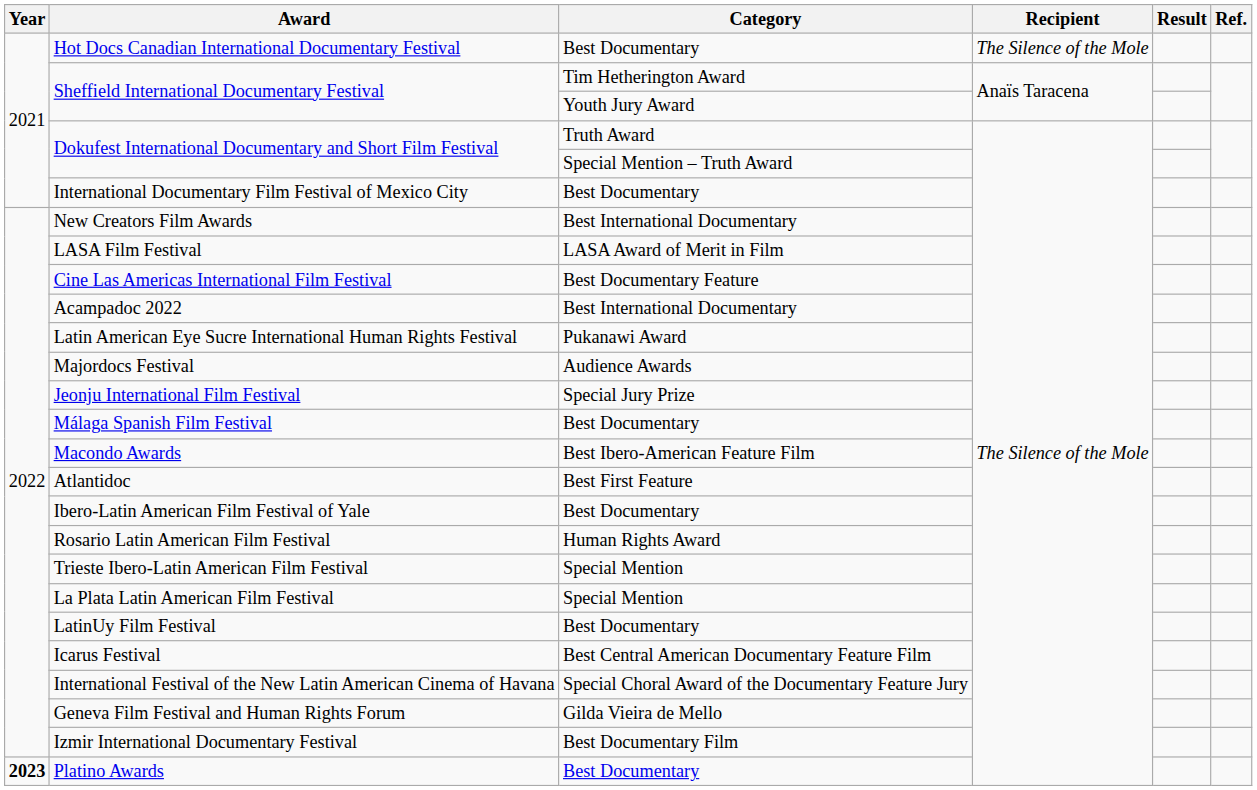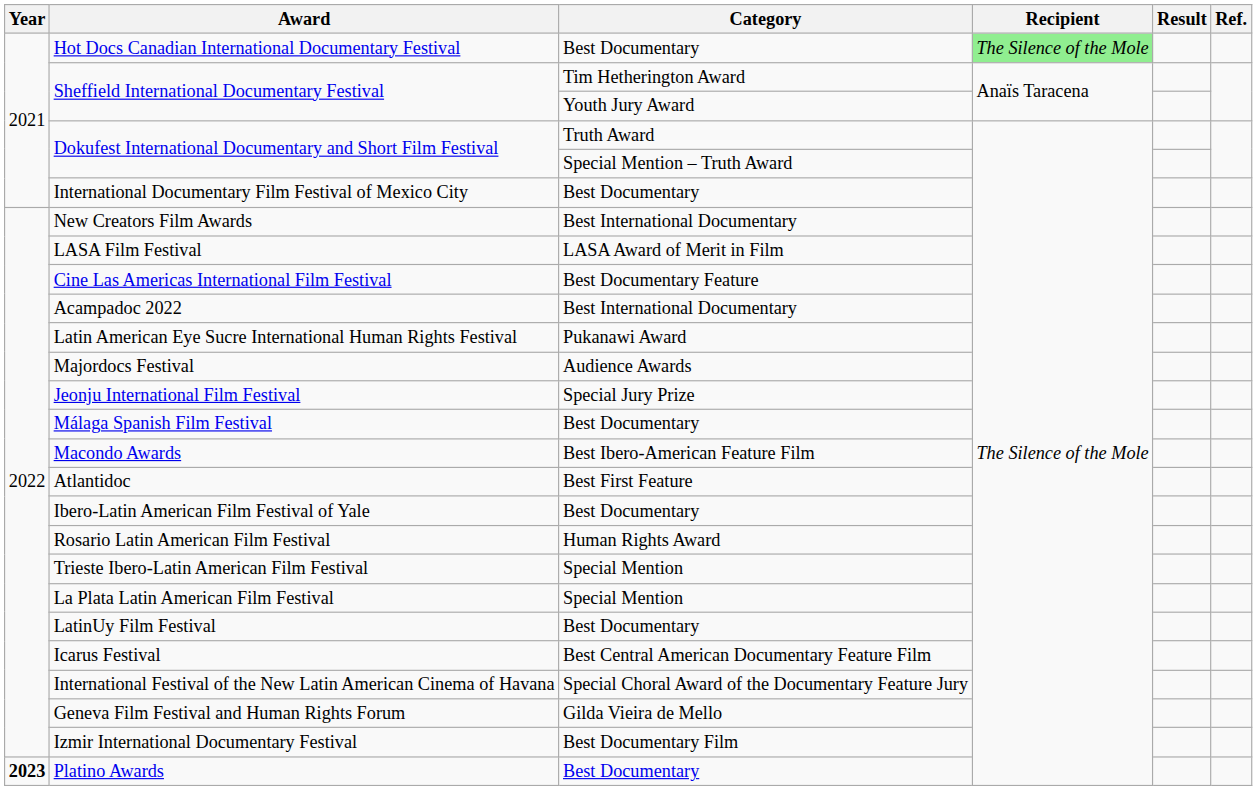(1063, 47) no background -> (1063, 47) lightgreen background
